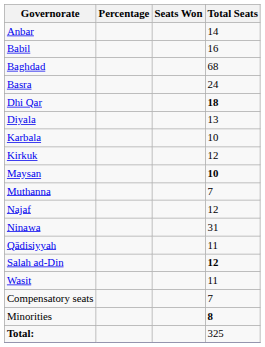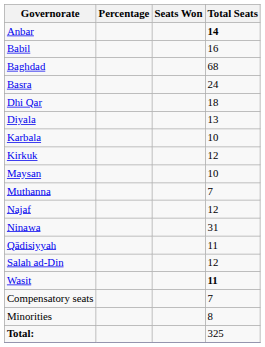(213, 31) normal -> (213, 31) bold
(213, 102) bold -> (213, 102) normal
(213, 174) bold -> (213, 174) normal
(213, 263) bold -> (213, 263) normal
(213, 280) normal -> (213, 280) bold
(210, 316) bold -> (210, 316) normal
